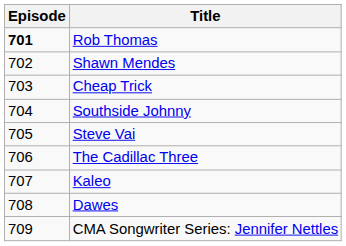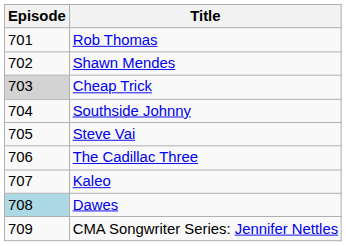(20, 39) bold -> (20, 39) normal
(20, 87) no background -> (20, 87) lightgrey background
(20, 205) no background -> (20, 205) lightblue background
